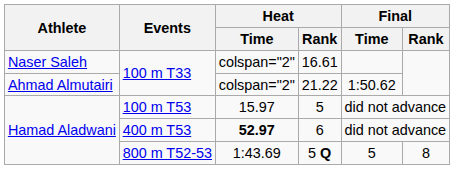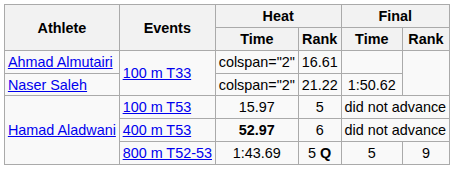(47, 62) Naser Saleh -> (60, 62) Ahmad Almutairi
(60, 85) Ahmad Almutairi -> (47, 85) Naser Saleh
(426, 153) 8 -> (426, 153) 9
